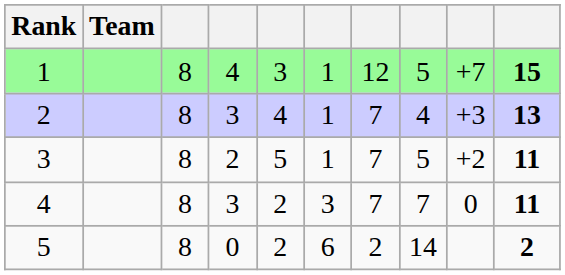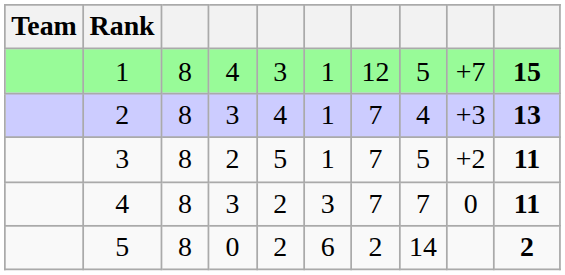columns swapped: (44, 26) <-> (122, 26)
